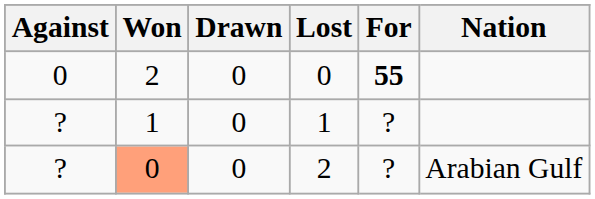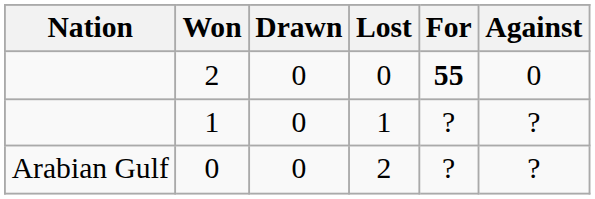columns swapped: (504, 27) <-> (60, 27)
(152, 168) lightsalmon background -> (212, 168) no background
